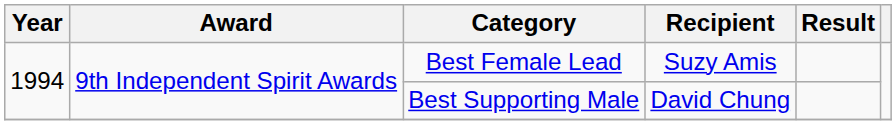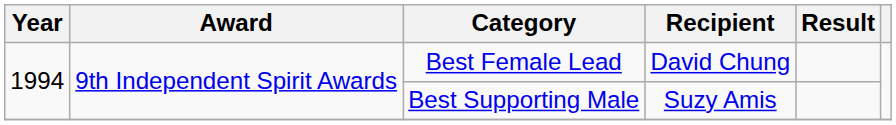(720, 61) Suzy Amis -> (720, 61) David Chung
(720, 100) David Chung -> (720, 100) Suzy Amis
